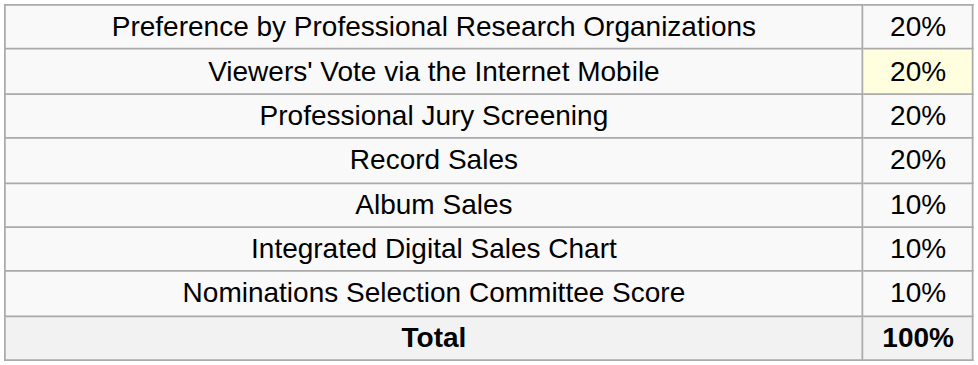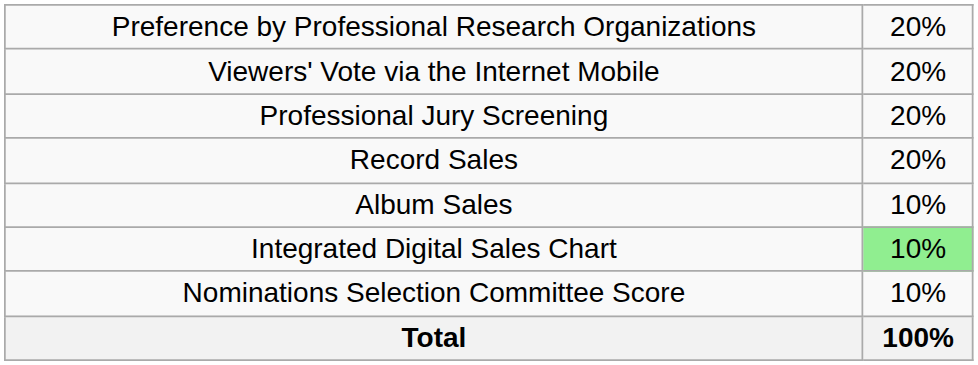(918, 71) lightyellow background -> (918, 71) no background
(918, 248) no background -> (918, 248) lightgreen background
